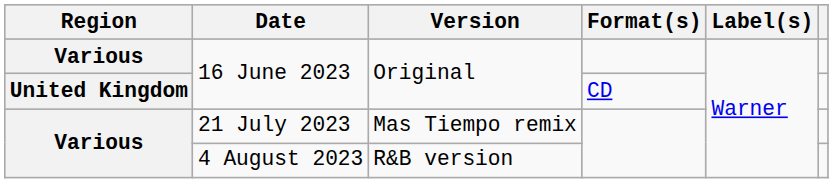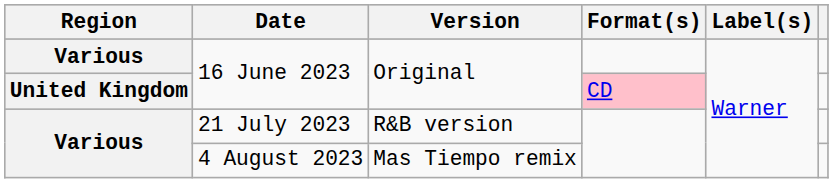(600, 91) no background -> (600, 91) pink background
(475, 126) Mas Tiempo remix -> (443, 126) R&B version
(443, 160) R&B version -> (475, 160) Mas Tiempo remix
